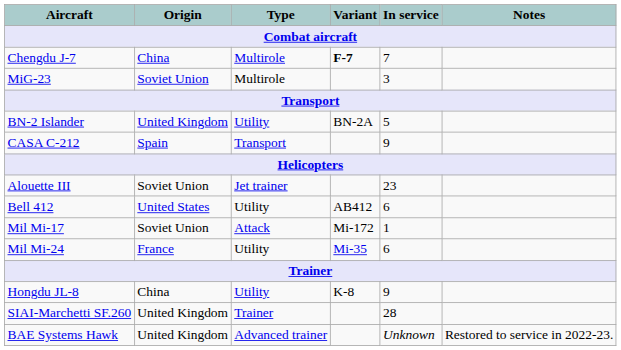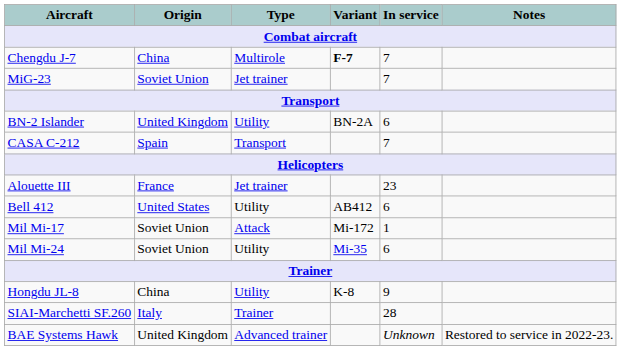(260, 79) Multirole -> (261, 79) Jet trainer
(386, 79) 3 -> (386, 79) 7
(386, 121) 5 -> (386, 121) 6
(386, 143) 9 -> (386, 143) 7
(173, 185) Soviet Union -> (156, 185) France
(156, 249) France -> (173, 249) Soviet Union
(183, 313) United Kingdom -> (150, 313) Italy
